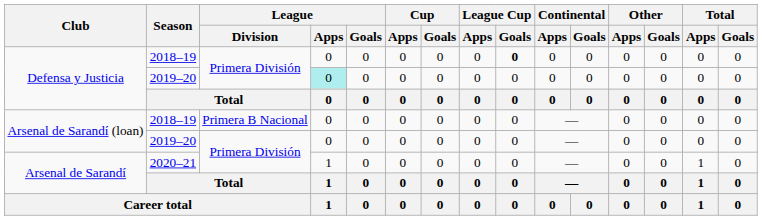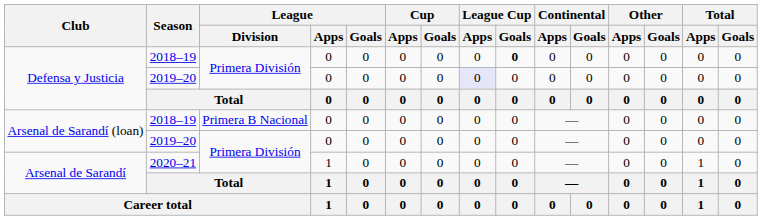(329, 78) paleturquoise background -> (329, 78) no background
(477, 78) no background -> (477, 78) lavender background
